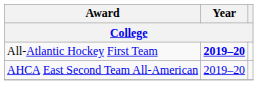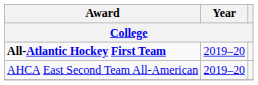(82, 51) normal -> (87, 51) bold
(224, 51) bold -> (224, 51) normal
